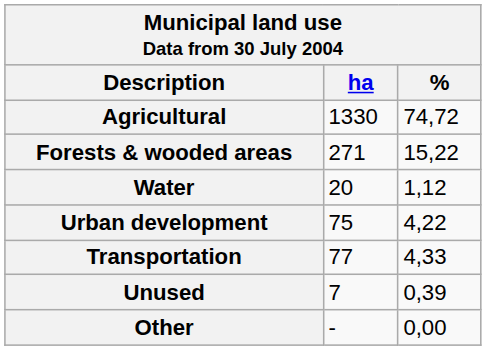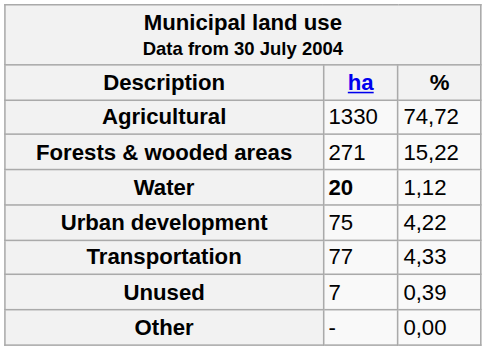(341, 187) normal -> (341, 187) bold
